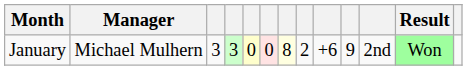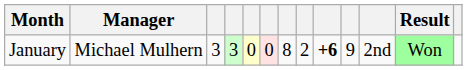(287, 50) lightyellow background -> (287, 50) no background
(327, 50) normal -> (327, 50) bold
